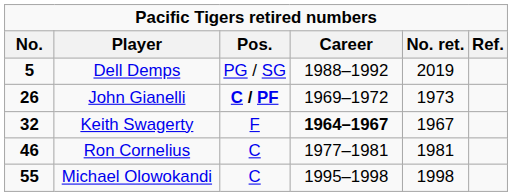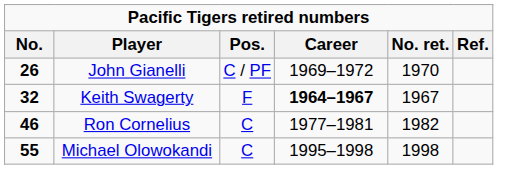- row: (137, 71)
(255, 97) bold -> (247, 71) normal
(435, 97) 1973 -> (420, 71) 1970
(435, 151) 1981 -> (420, 124) 1982
